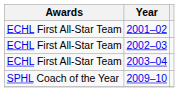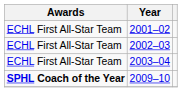(63, 78) normal -> (66, 78) bold
